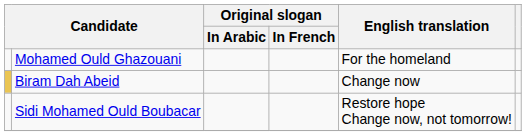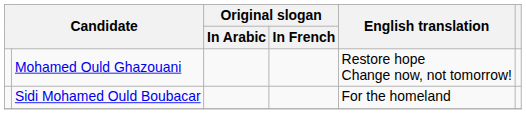(396, 59) For the homeland -> (427, 67) Restore hope Change now, not tomorrow!
- row: (67, 81)
(427, 111) Restore hope Change now, not tomorrow! -> (396, 97) For the homeland
